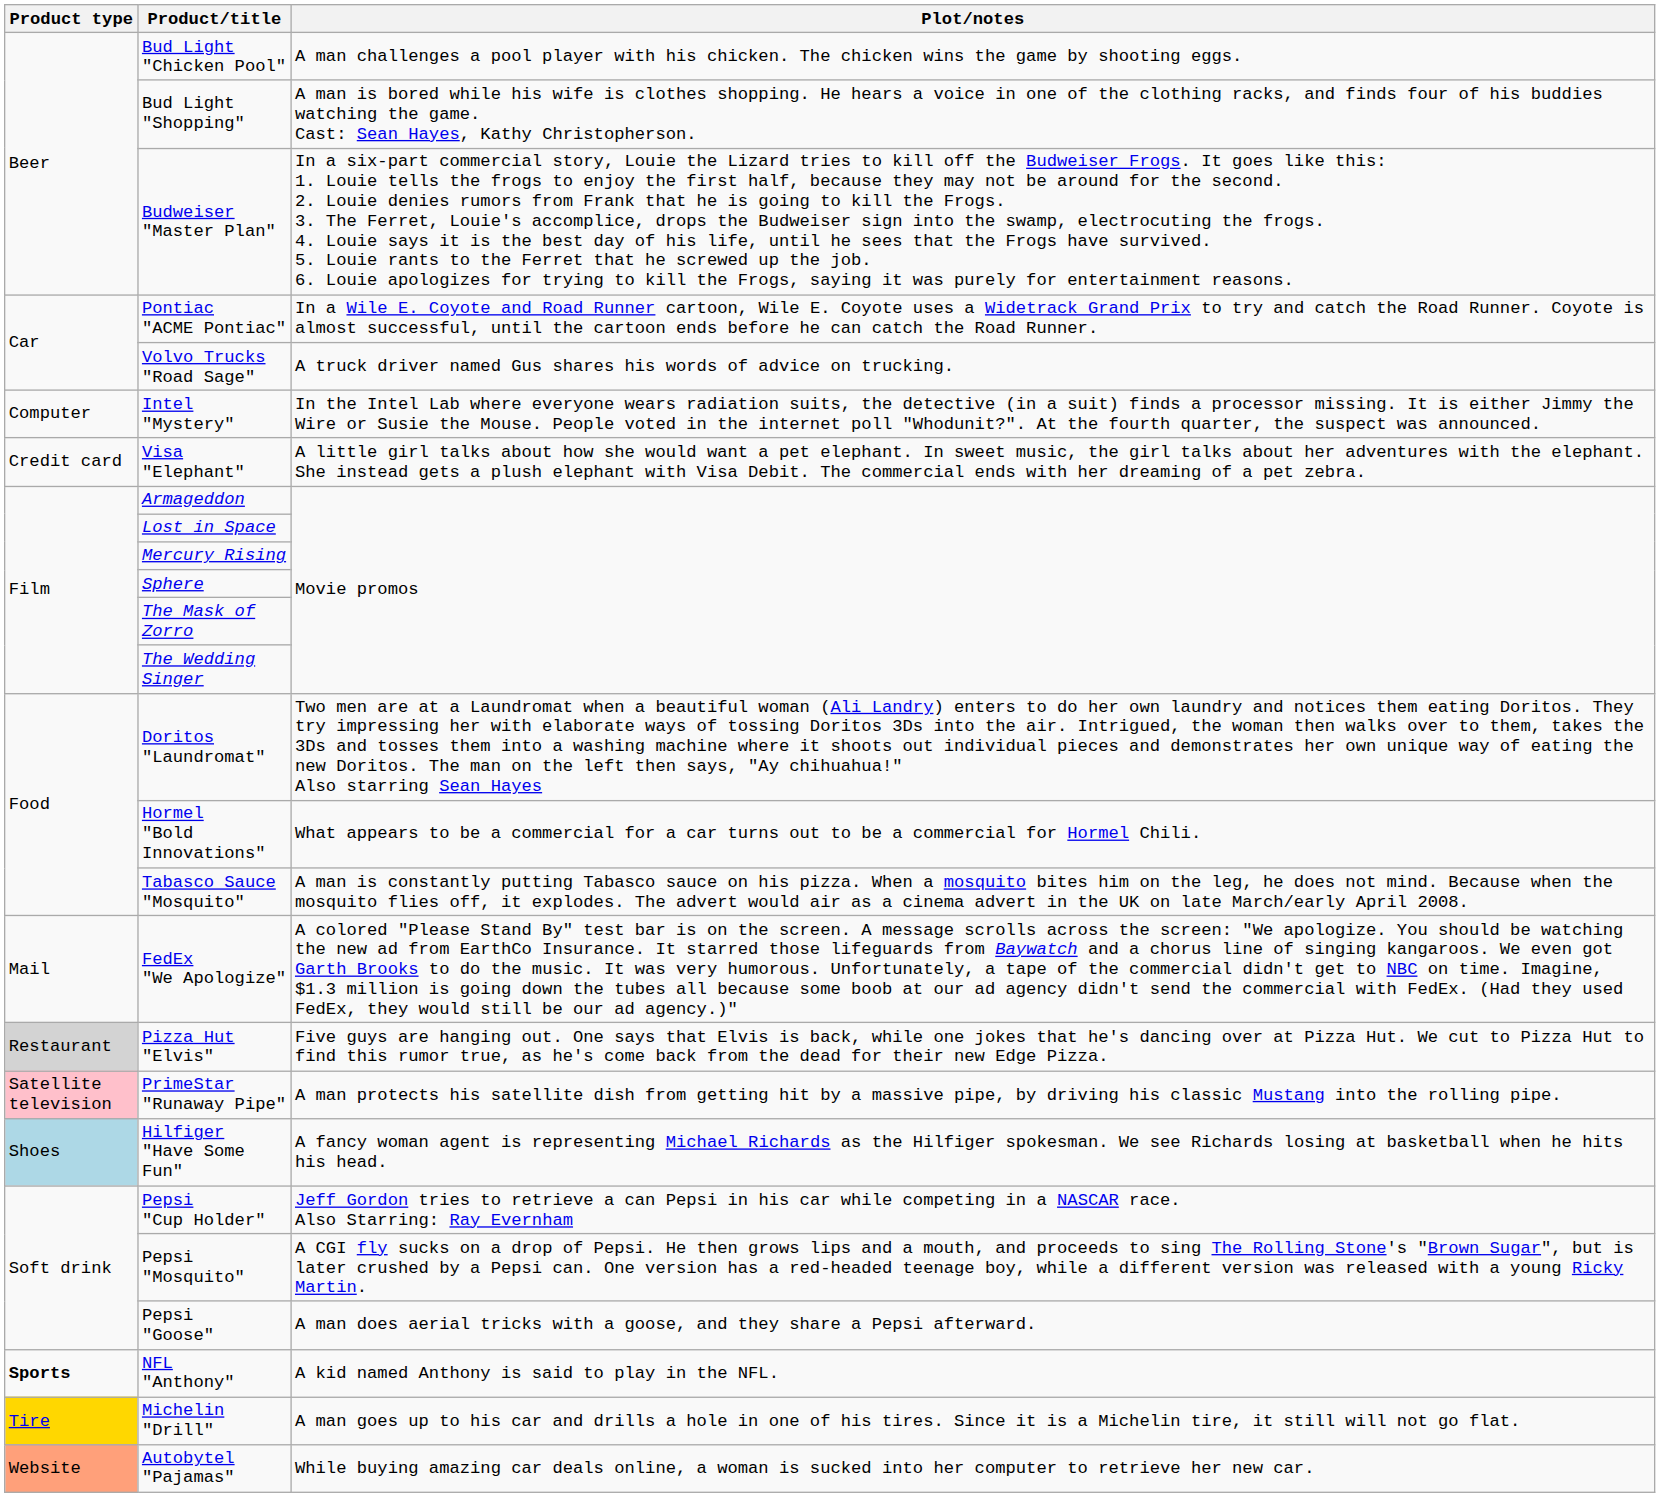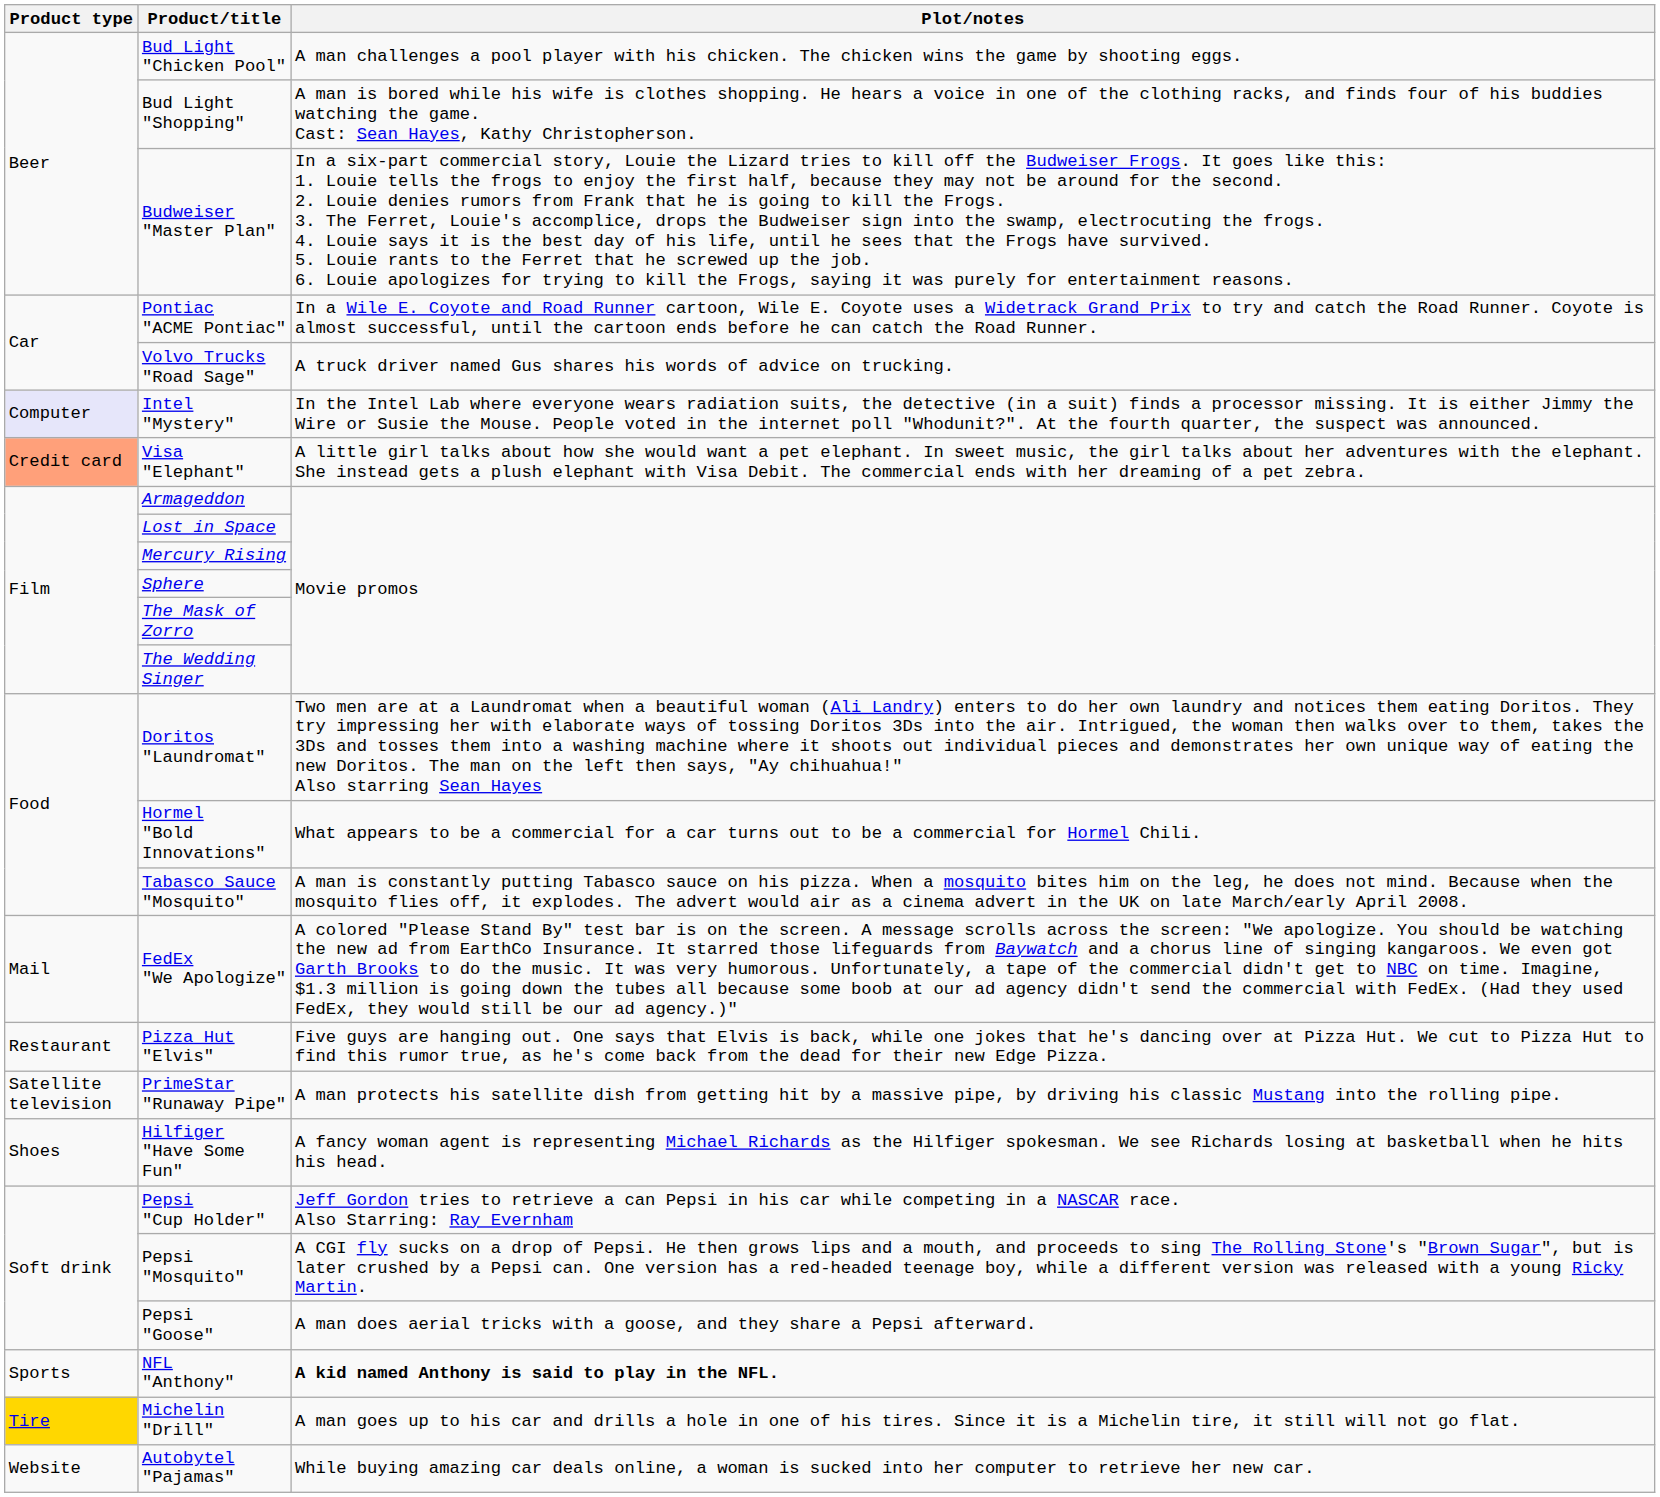(50, 414) no background -> (50, 414) lavender background
(65, 462) no background -> (65, 462) lightsalmon background
(60, 1047) lightgrey background -> (60, 1047) no background
(60, 1095) pink background -> (60, 1095) no background
(34, 1152) lightblue background -> (34, 1152) no background
(40, 1373) bold -> (40, 1373) normal
(537, 1373) normal -> (537, 1373) bold
(45, 1468) lightsalmon background -> (45, 1468) no background
